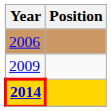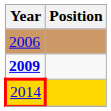(25, 66) normal -> (25, 66) bold
(26, 92) bold -> (26, 92) normal
